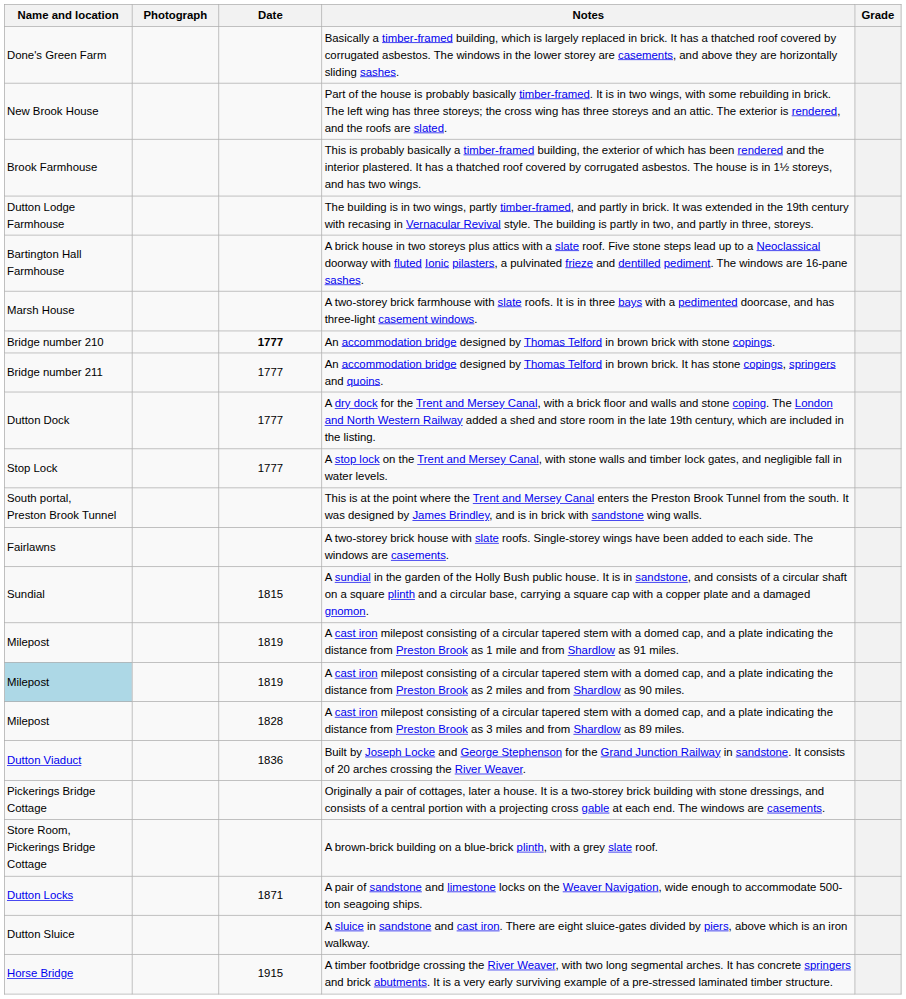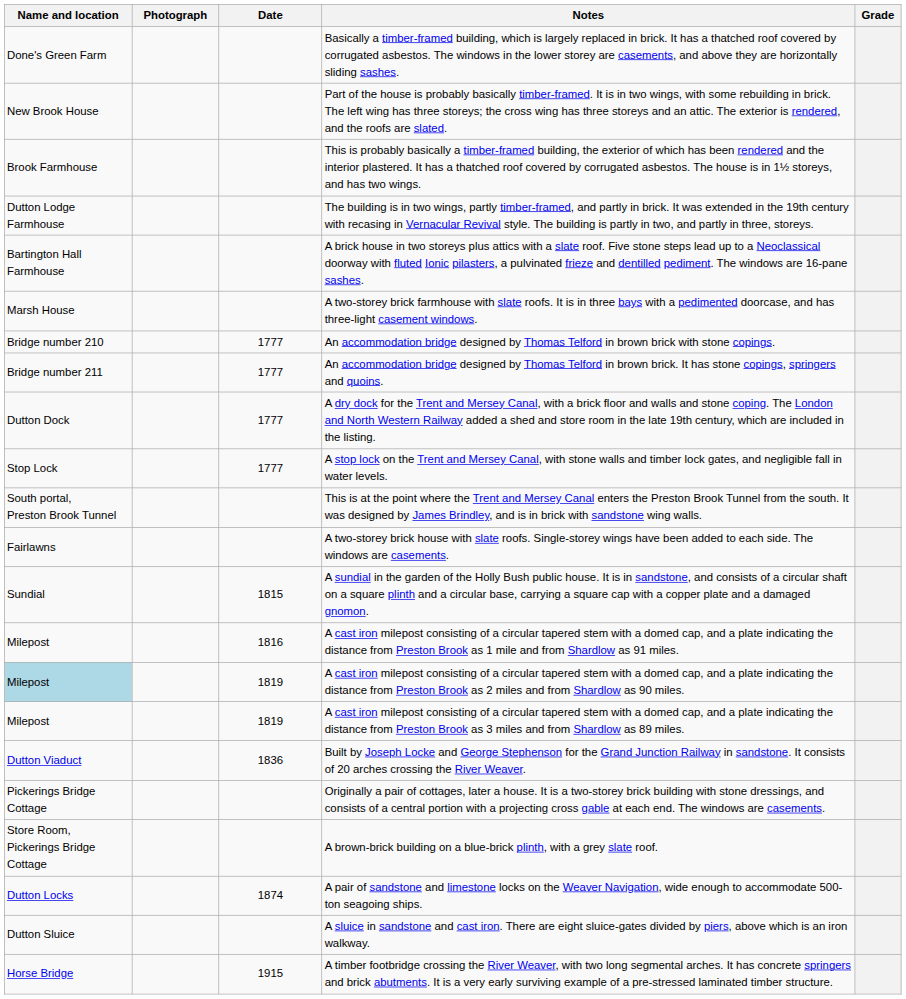(270, 341) bold -> (270, 341) normal
(270, 642) 1819 -> (270, 642) 1816
(270, 721) 1828 -> (270, 721) 1819
(270, 895) 1871 -> (270, 895) 1874
